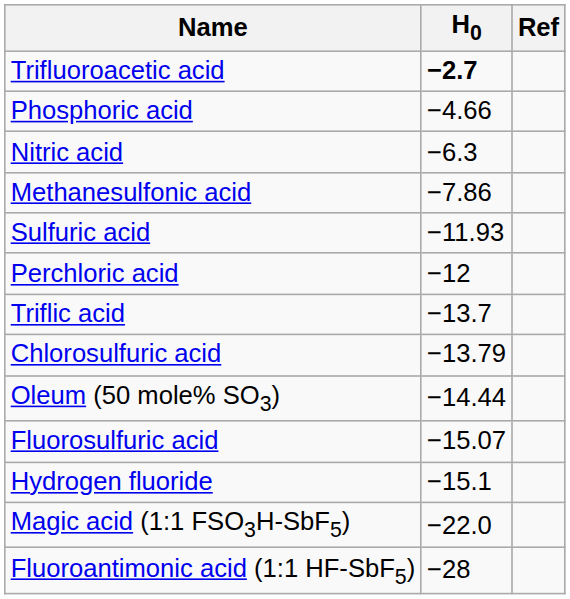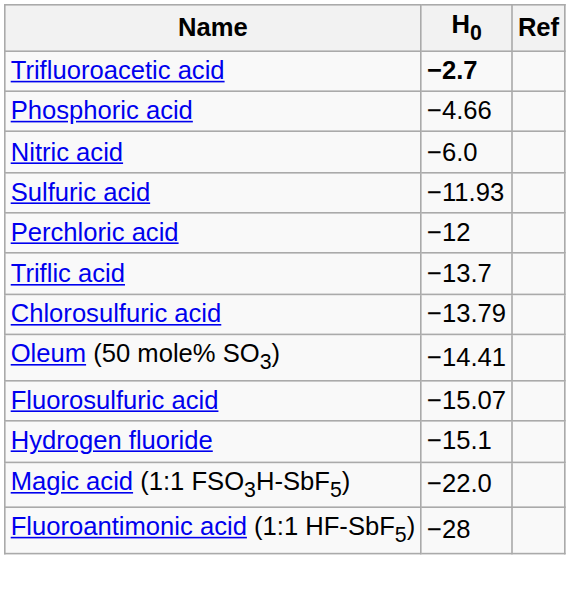(452, 151) −6.3 -> (452, 151) −6.0
- row: (131, 192)
(467, 397) −14.44 -> (467, 357) −14.41
